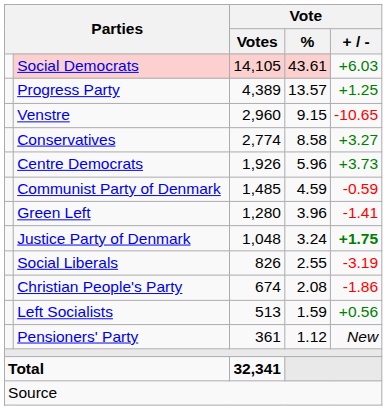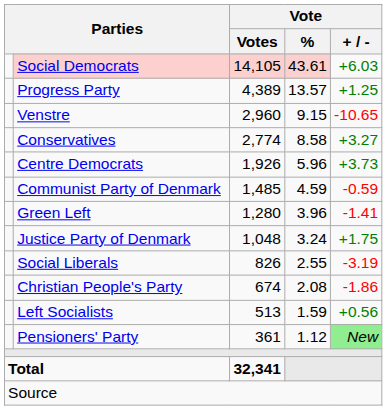(358, 238) bold -> (358, 238) normal
(363, 336) no background -> (363, 336) lightgreen background
